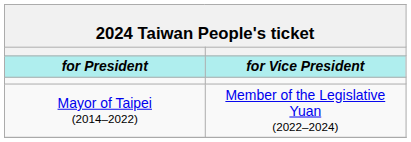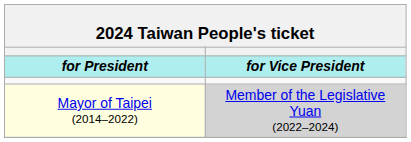(105, 111) no background -> (105, 111) lightyellow background
(305, 111) no background -> (305, 111) lightgrey background
